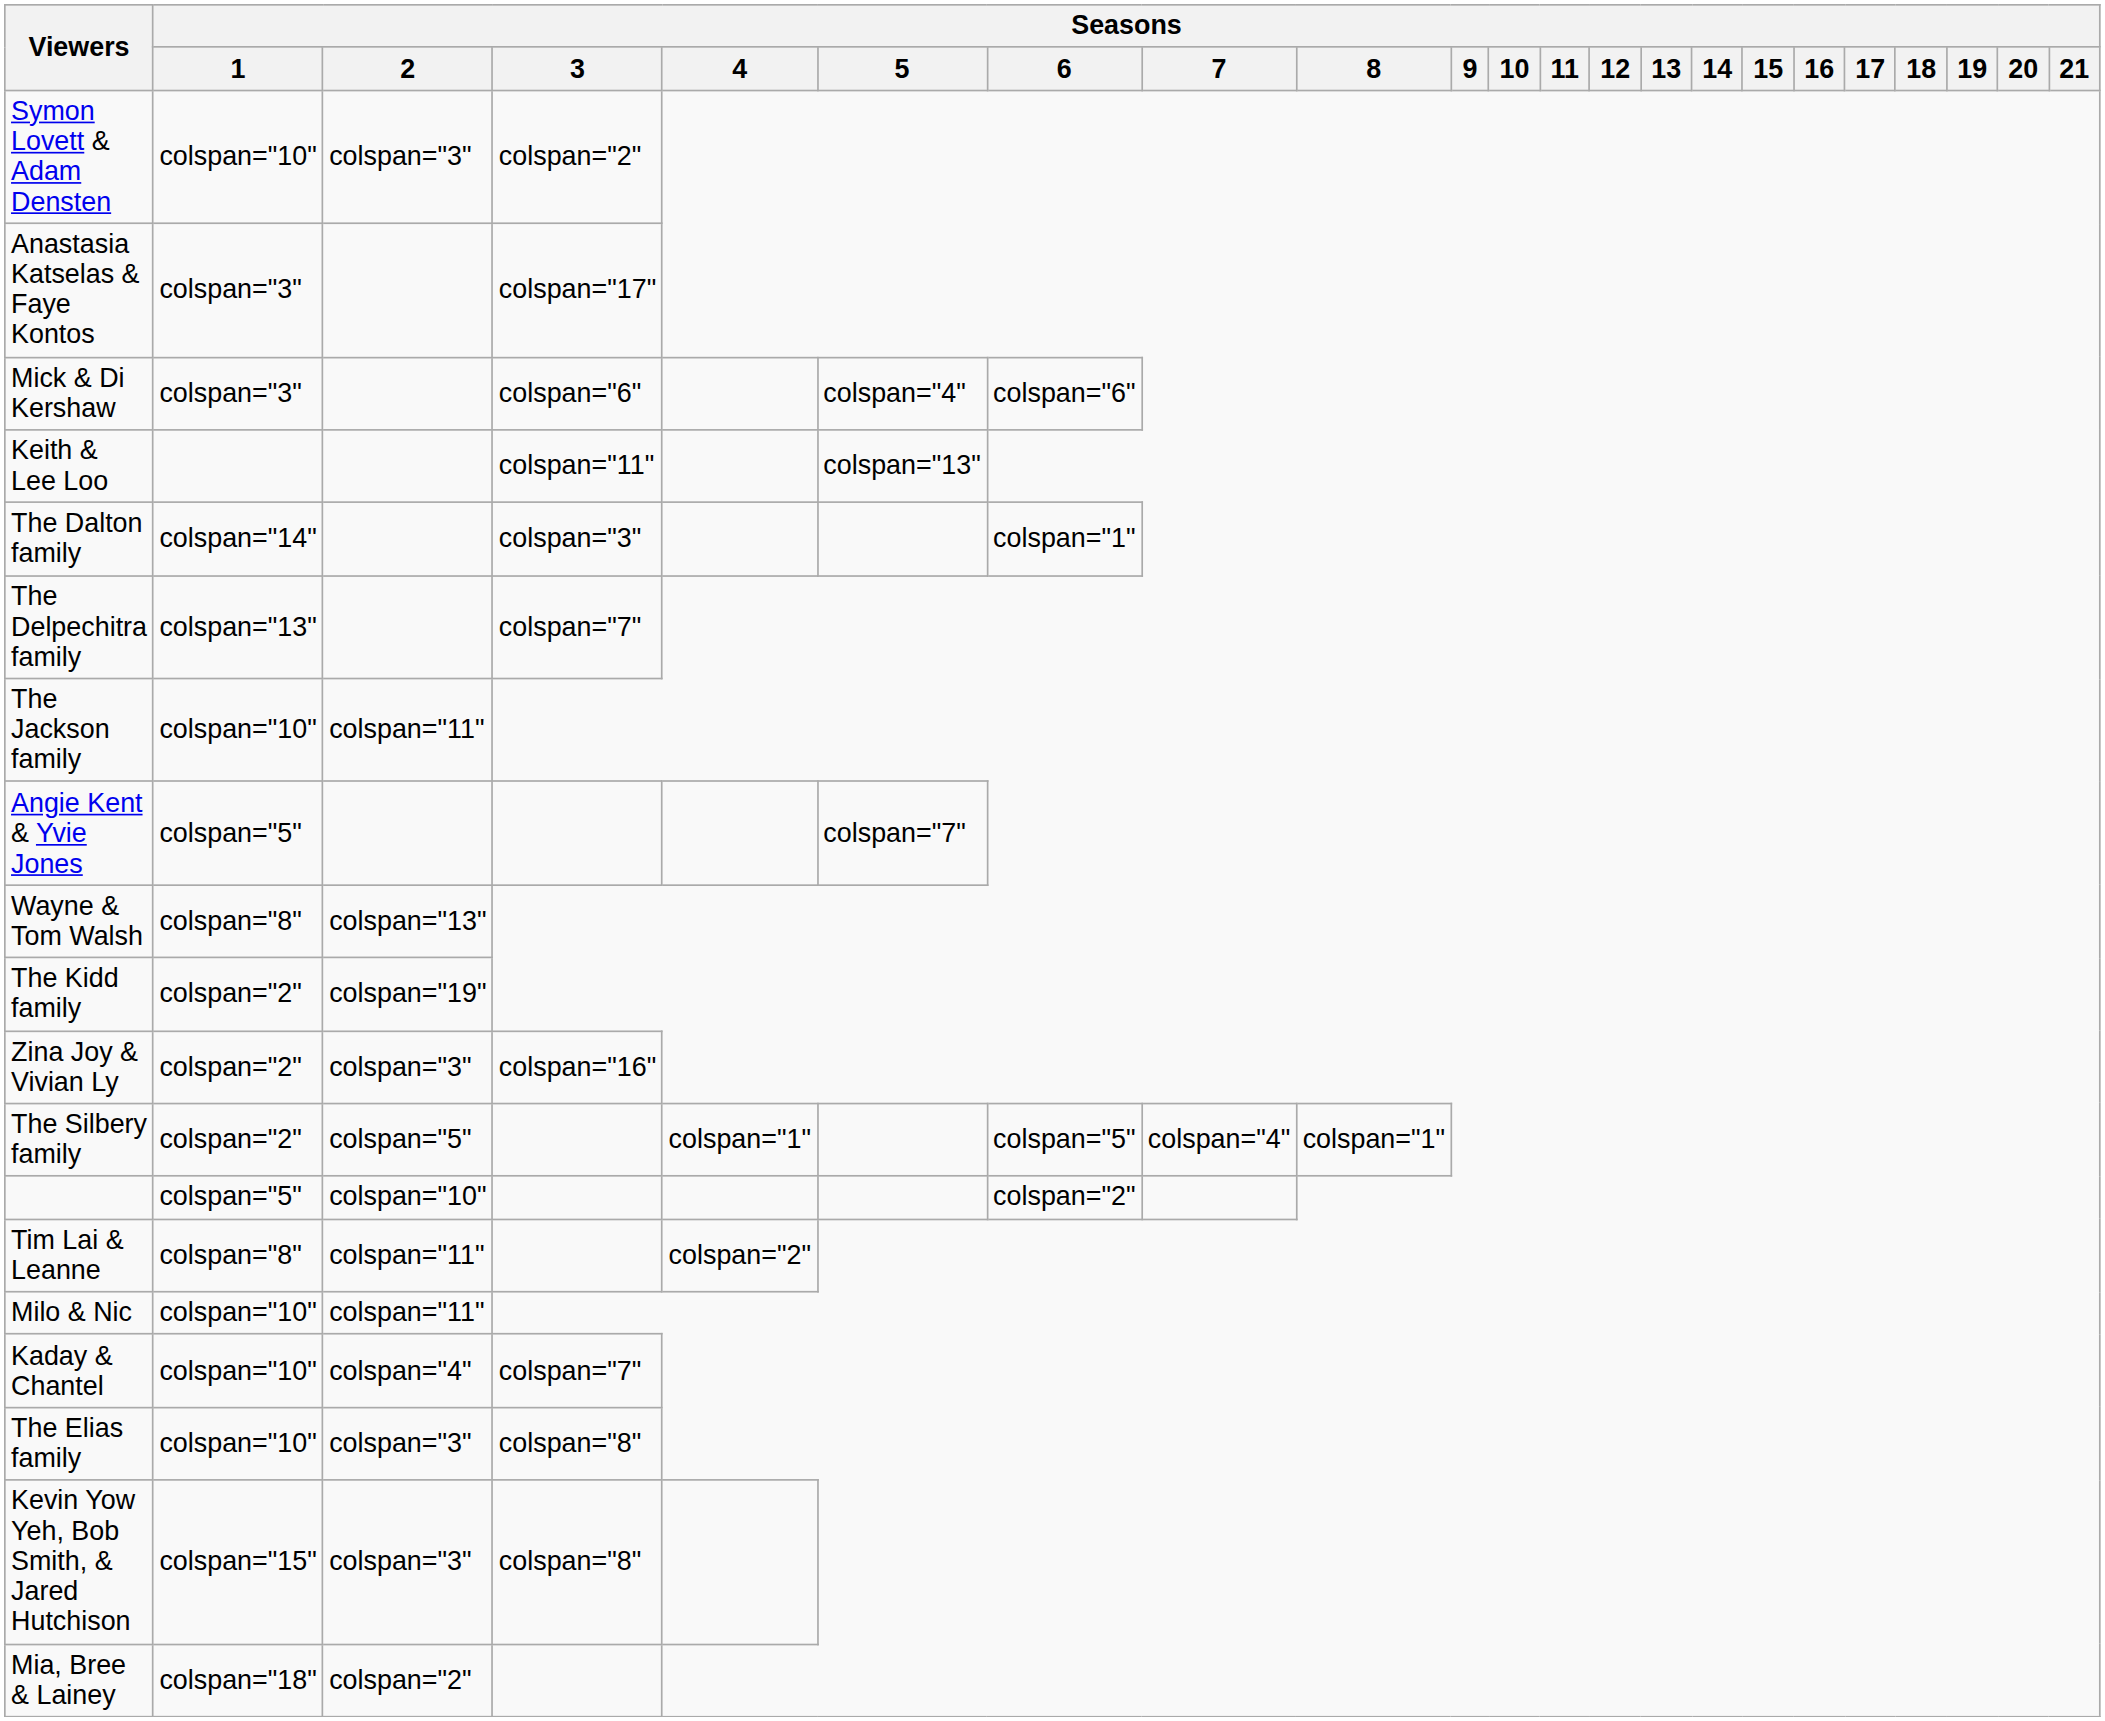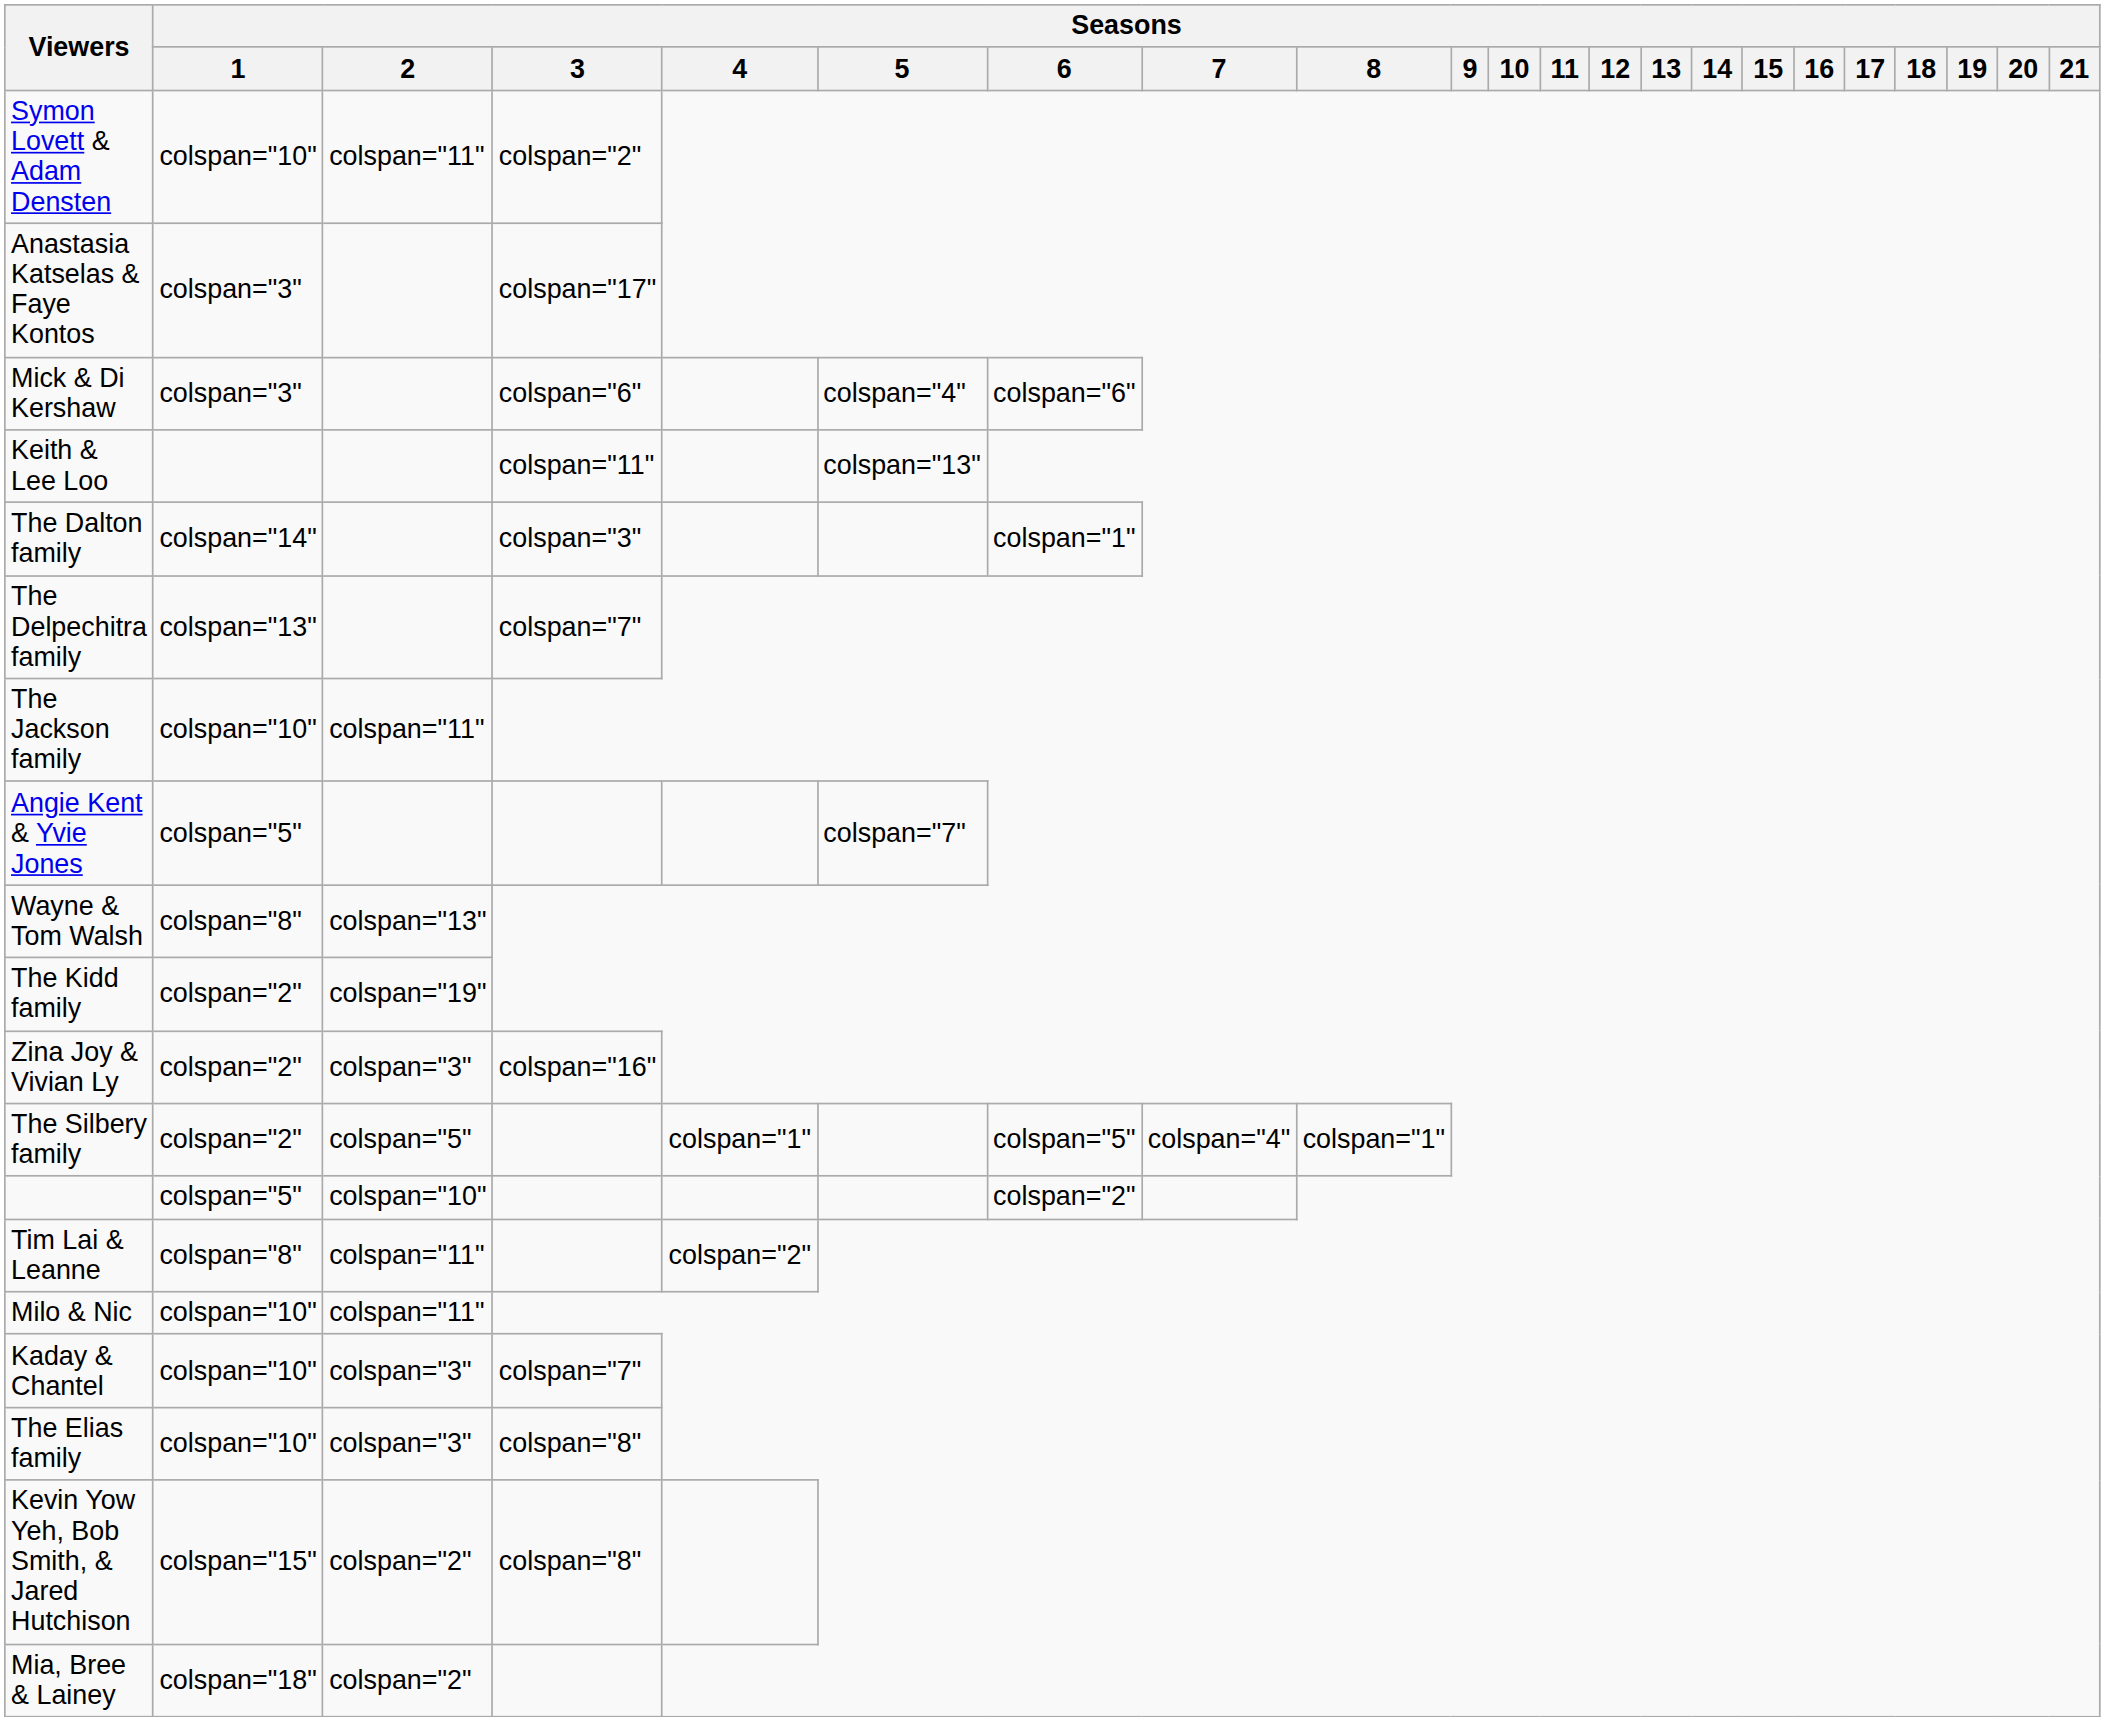(400, 156) colspan="3" -> (407, 156) colspan="11"
(400, 1370) colspan="4" -> (400, 1370) colspan="3"
(400, 1561) colspan="3" -> (400, 1561) colspan="2"
